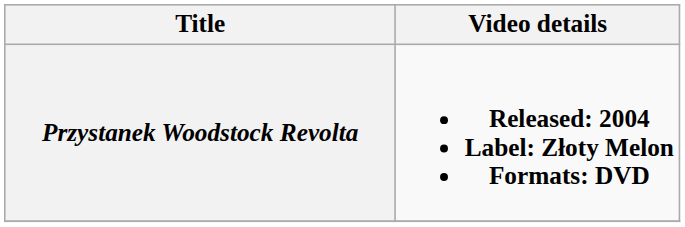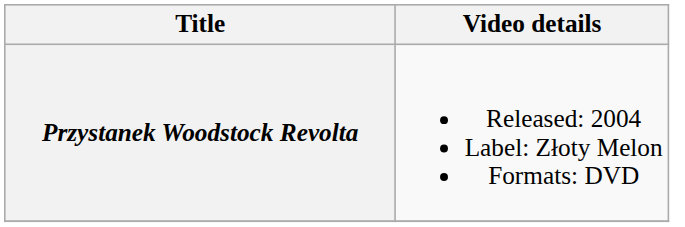(538, 147) bold -> (532, 147) normal
